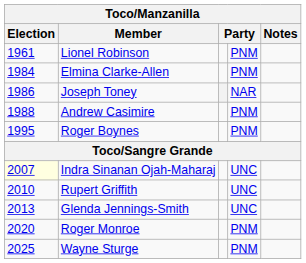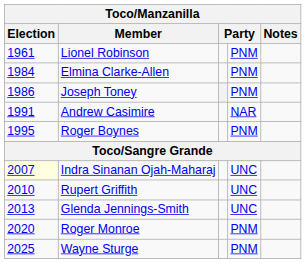(243, 92) NAR -> (244, 92) PNM
(21, 111) 1988 -> (21, 111) 1991
(244, 111) PNM -> (243, 111) NAR
